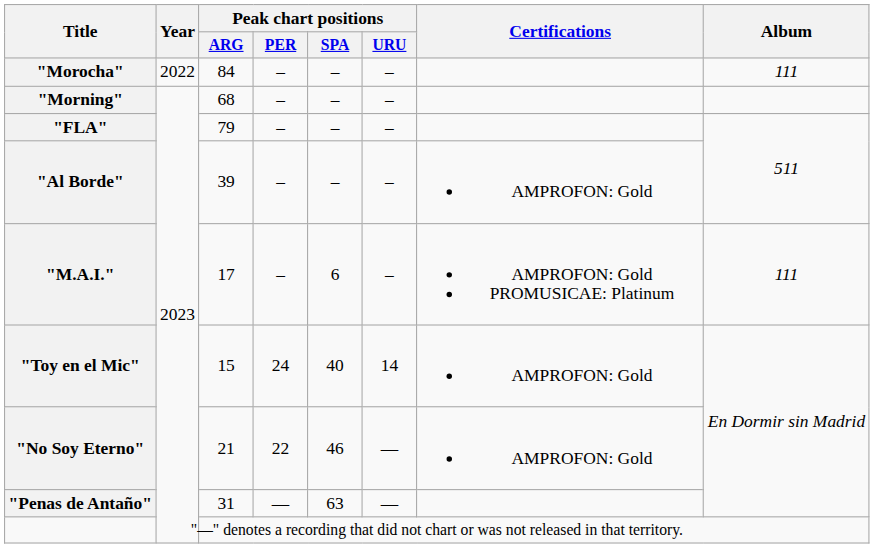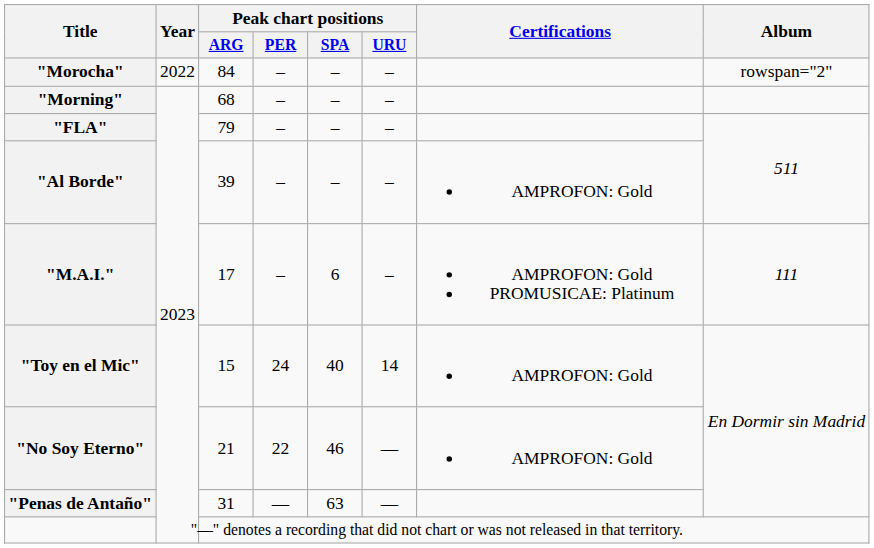(786, 71) 111 -> (786, 71) rowspan="2"
